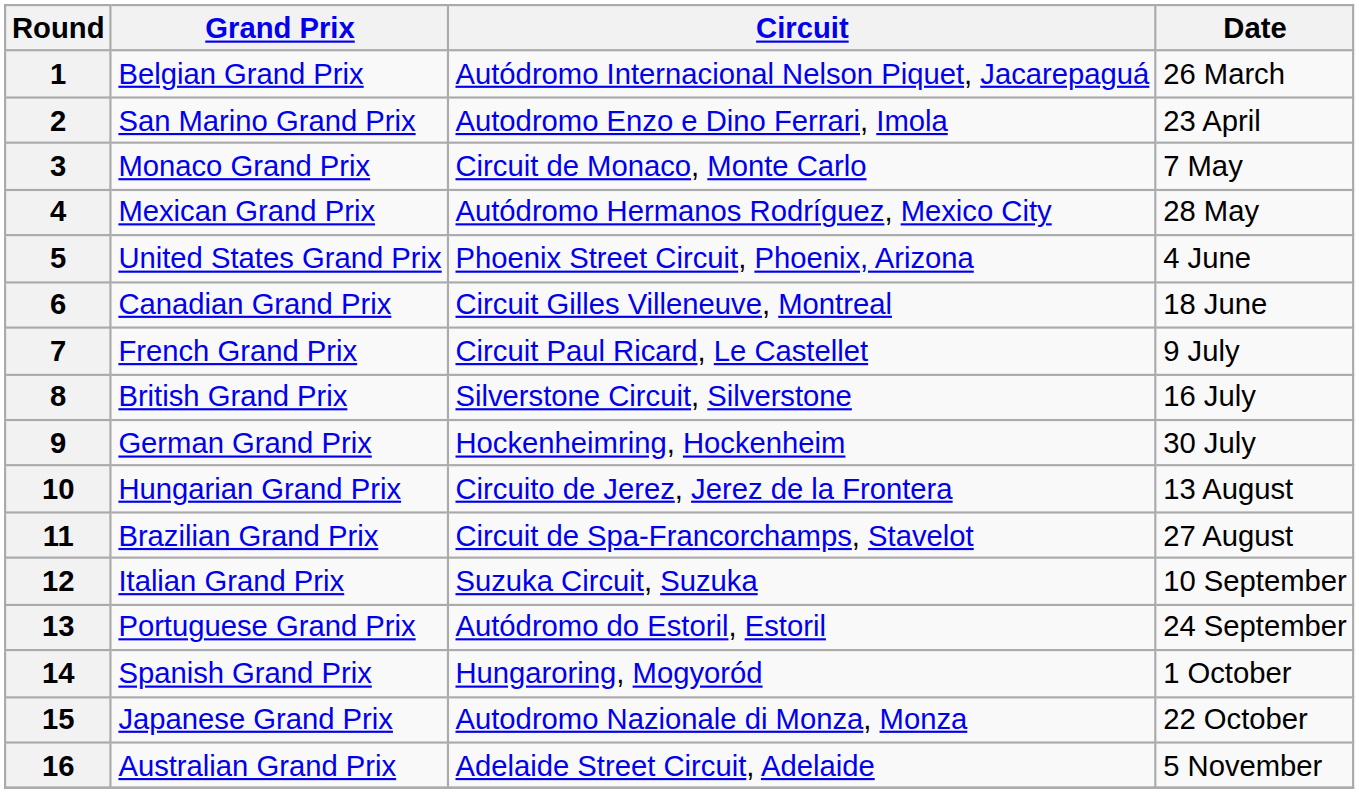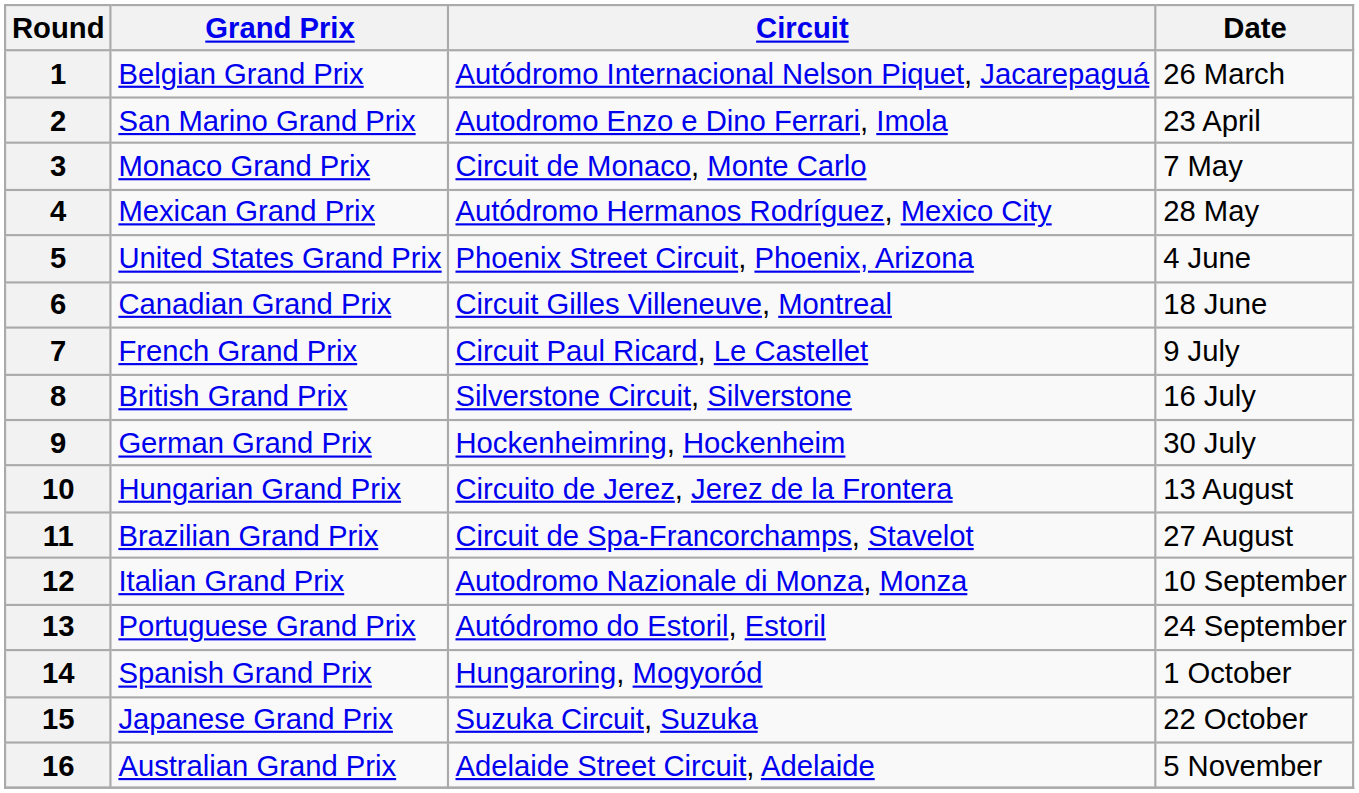(607, 581) Suzuka Circuit, Suzuka -> (711, 581) Autodromo Nazionale di Monza, Monza
(711, 719) Autodromo Nazionale di Monza, Monza -> (607, 719) Suzuka Circuit, Suzuka
